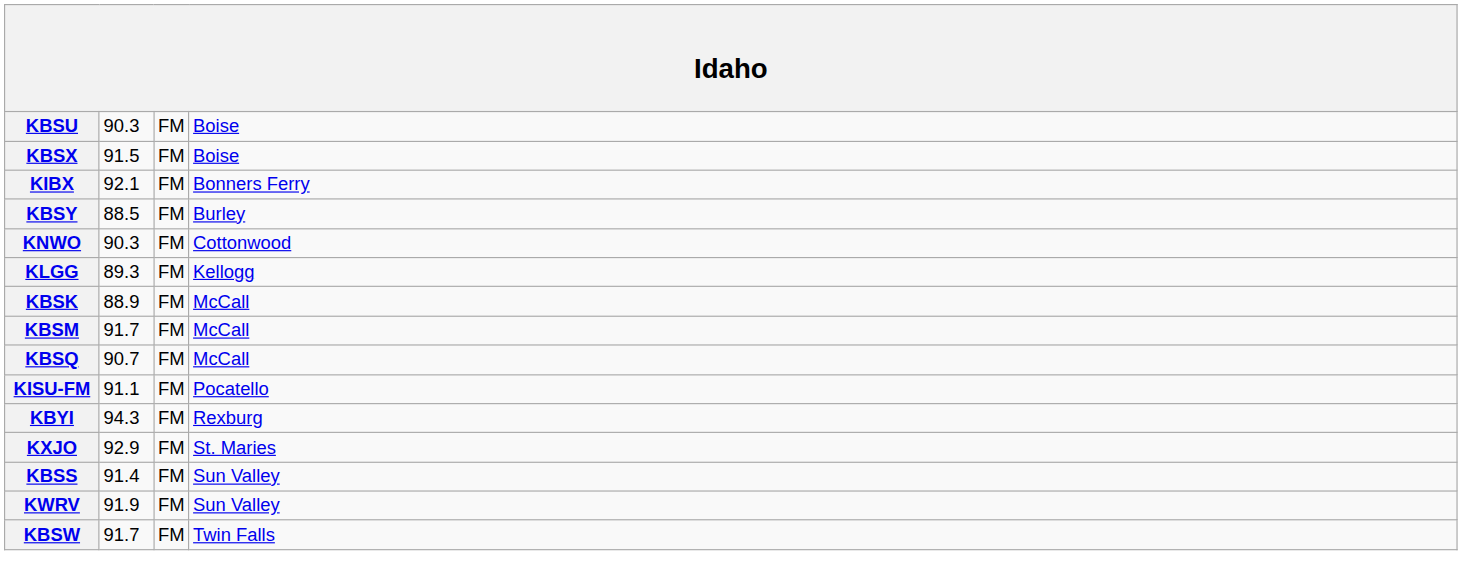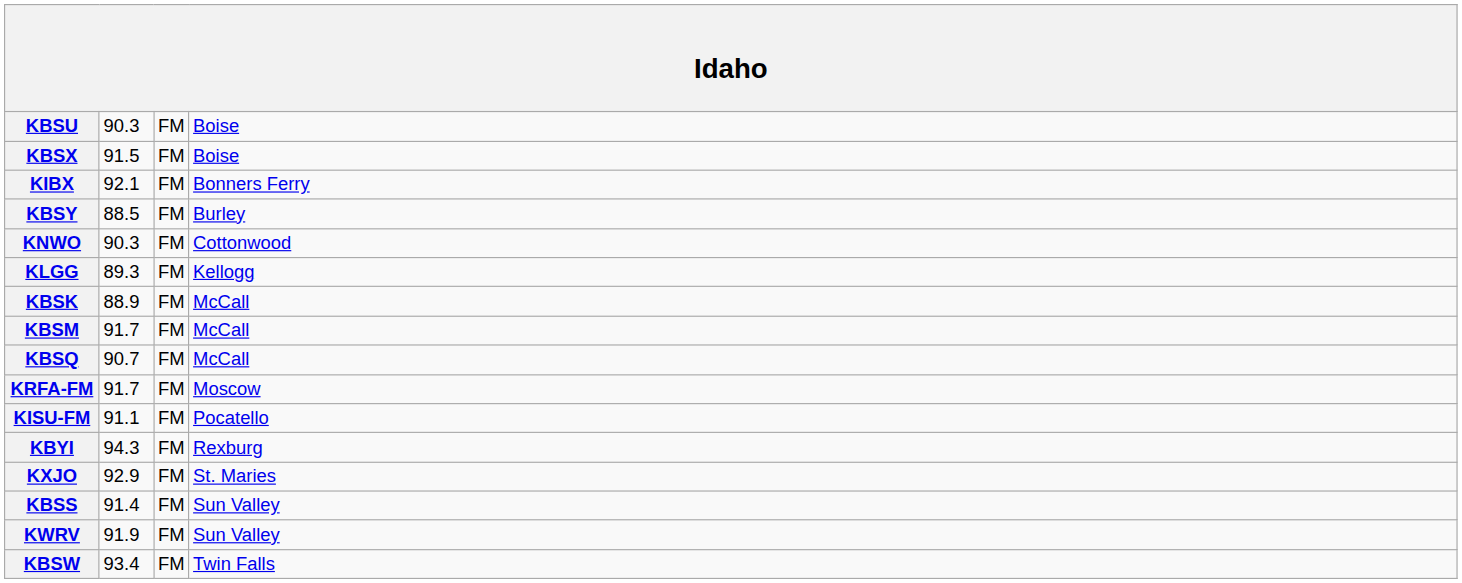+ row: (52, 388)
(121, 534) 91.7 -> (121, 563) 93.4
